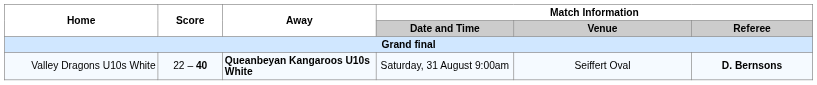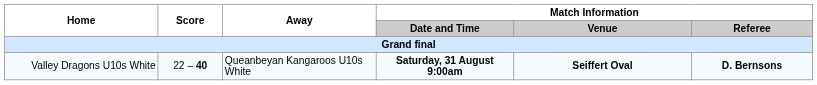(297, 66) bold -> (294, 66) normal
(445, 66) normal -> (445, 66) bold
(602, 66) normal -> (602, 66) bold
